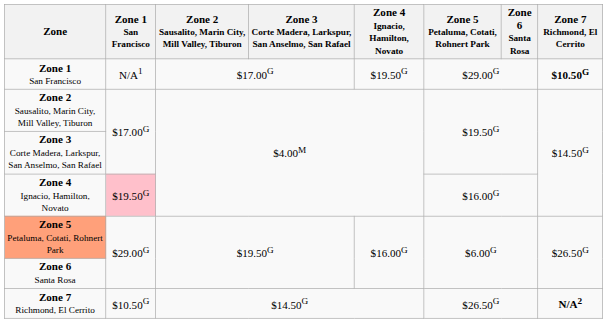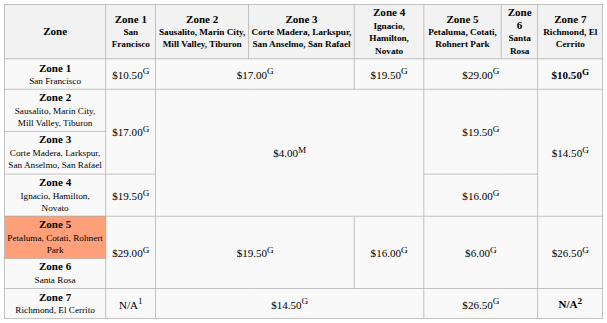(131, 74) N/A1 -> (131, 74) $10.50G
(131, 195) pink background -> (131, 195) no background
(131, 303) $10.50G -> (131, 303) N/A1
